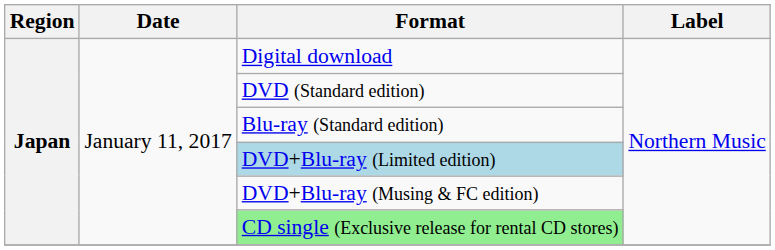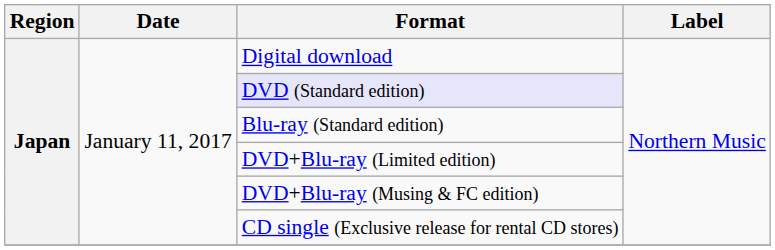(333, 90) no background -> (333, 90) lavender background
(369, 158) lightblue background -> (369, 158) no background
(430, 227) lightgreen background -> (430, 227) no background
